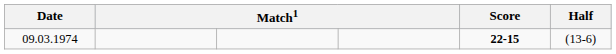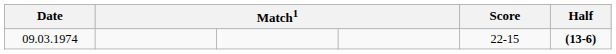(505, 38) bold -> (505, 38) normal
(581, 38) normal -> (581, 38) bold
